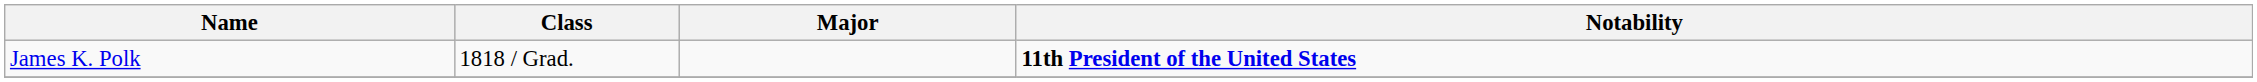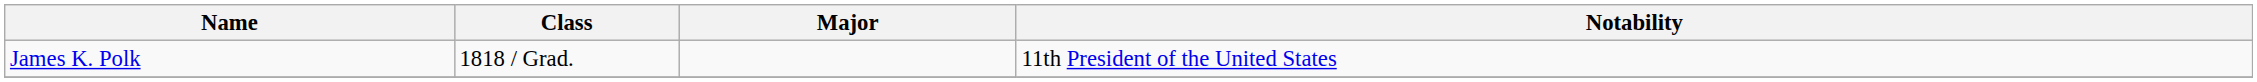(1189, 58) bold -> (1179, 58) normal
